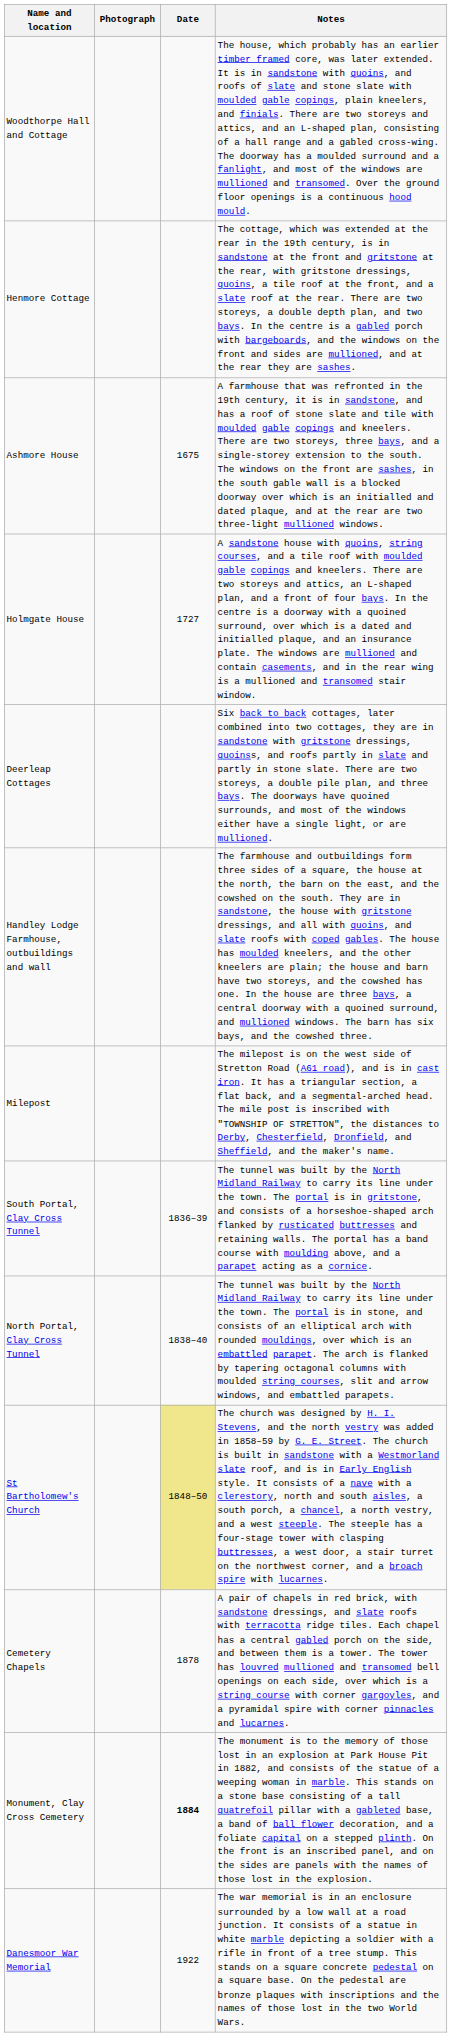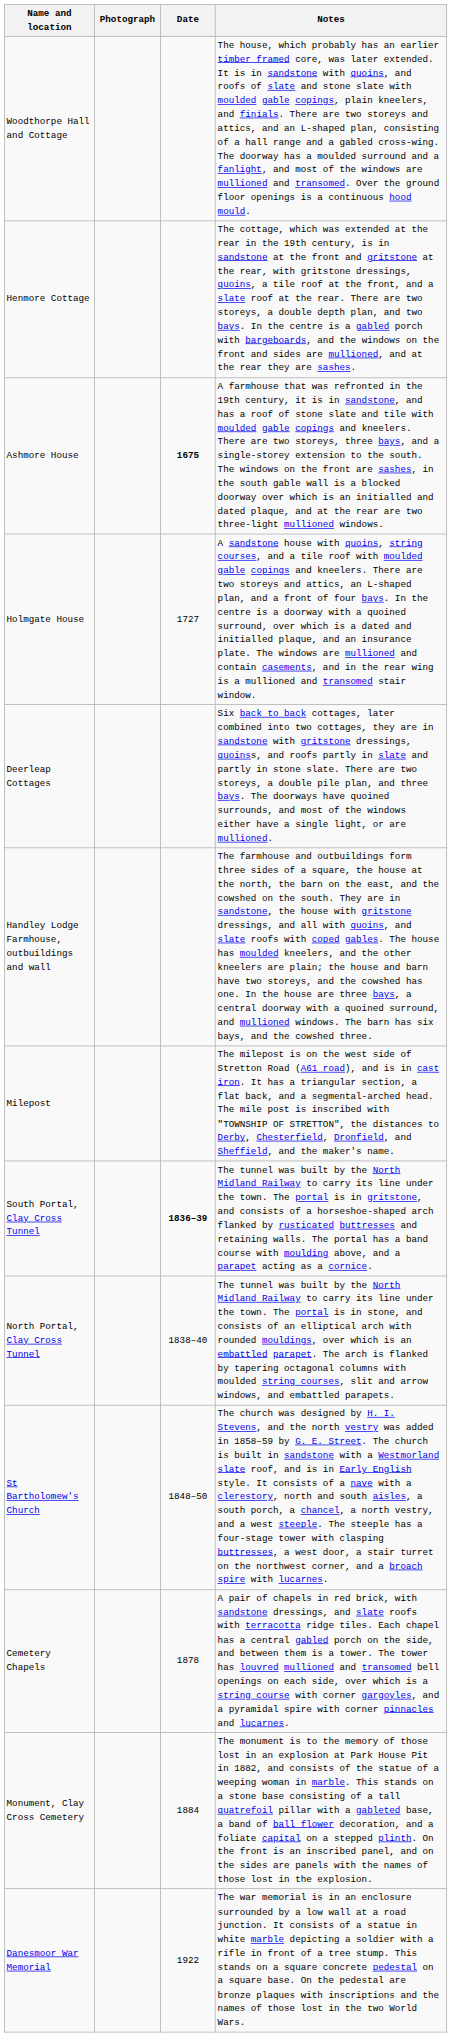(188, 456) normal -> (188, 456) bold
(188, 1218) normal -> (188, 1218) bold
(188, 1497) khaki background -> (188, 1497) no background
(188, 1810) bold -> (188, 1810) normal
